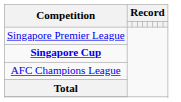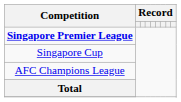(66, 35) normal -> (70, 35) bold
(66, 53) bold -> (70, 53) normal
